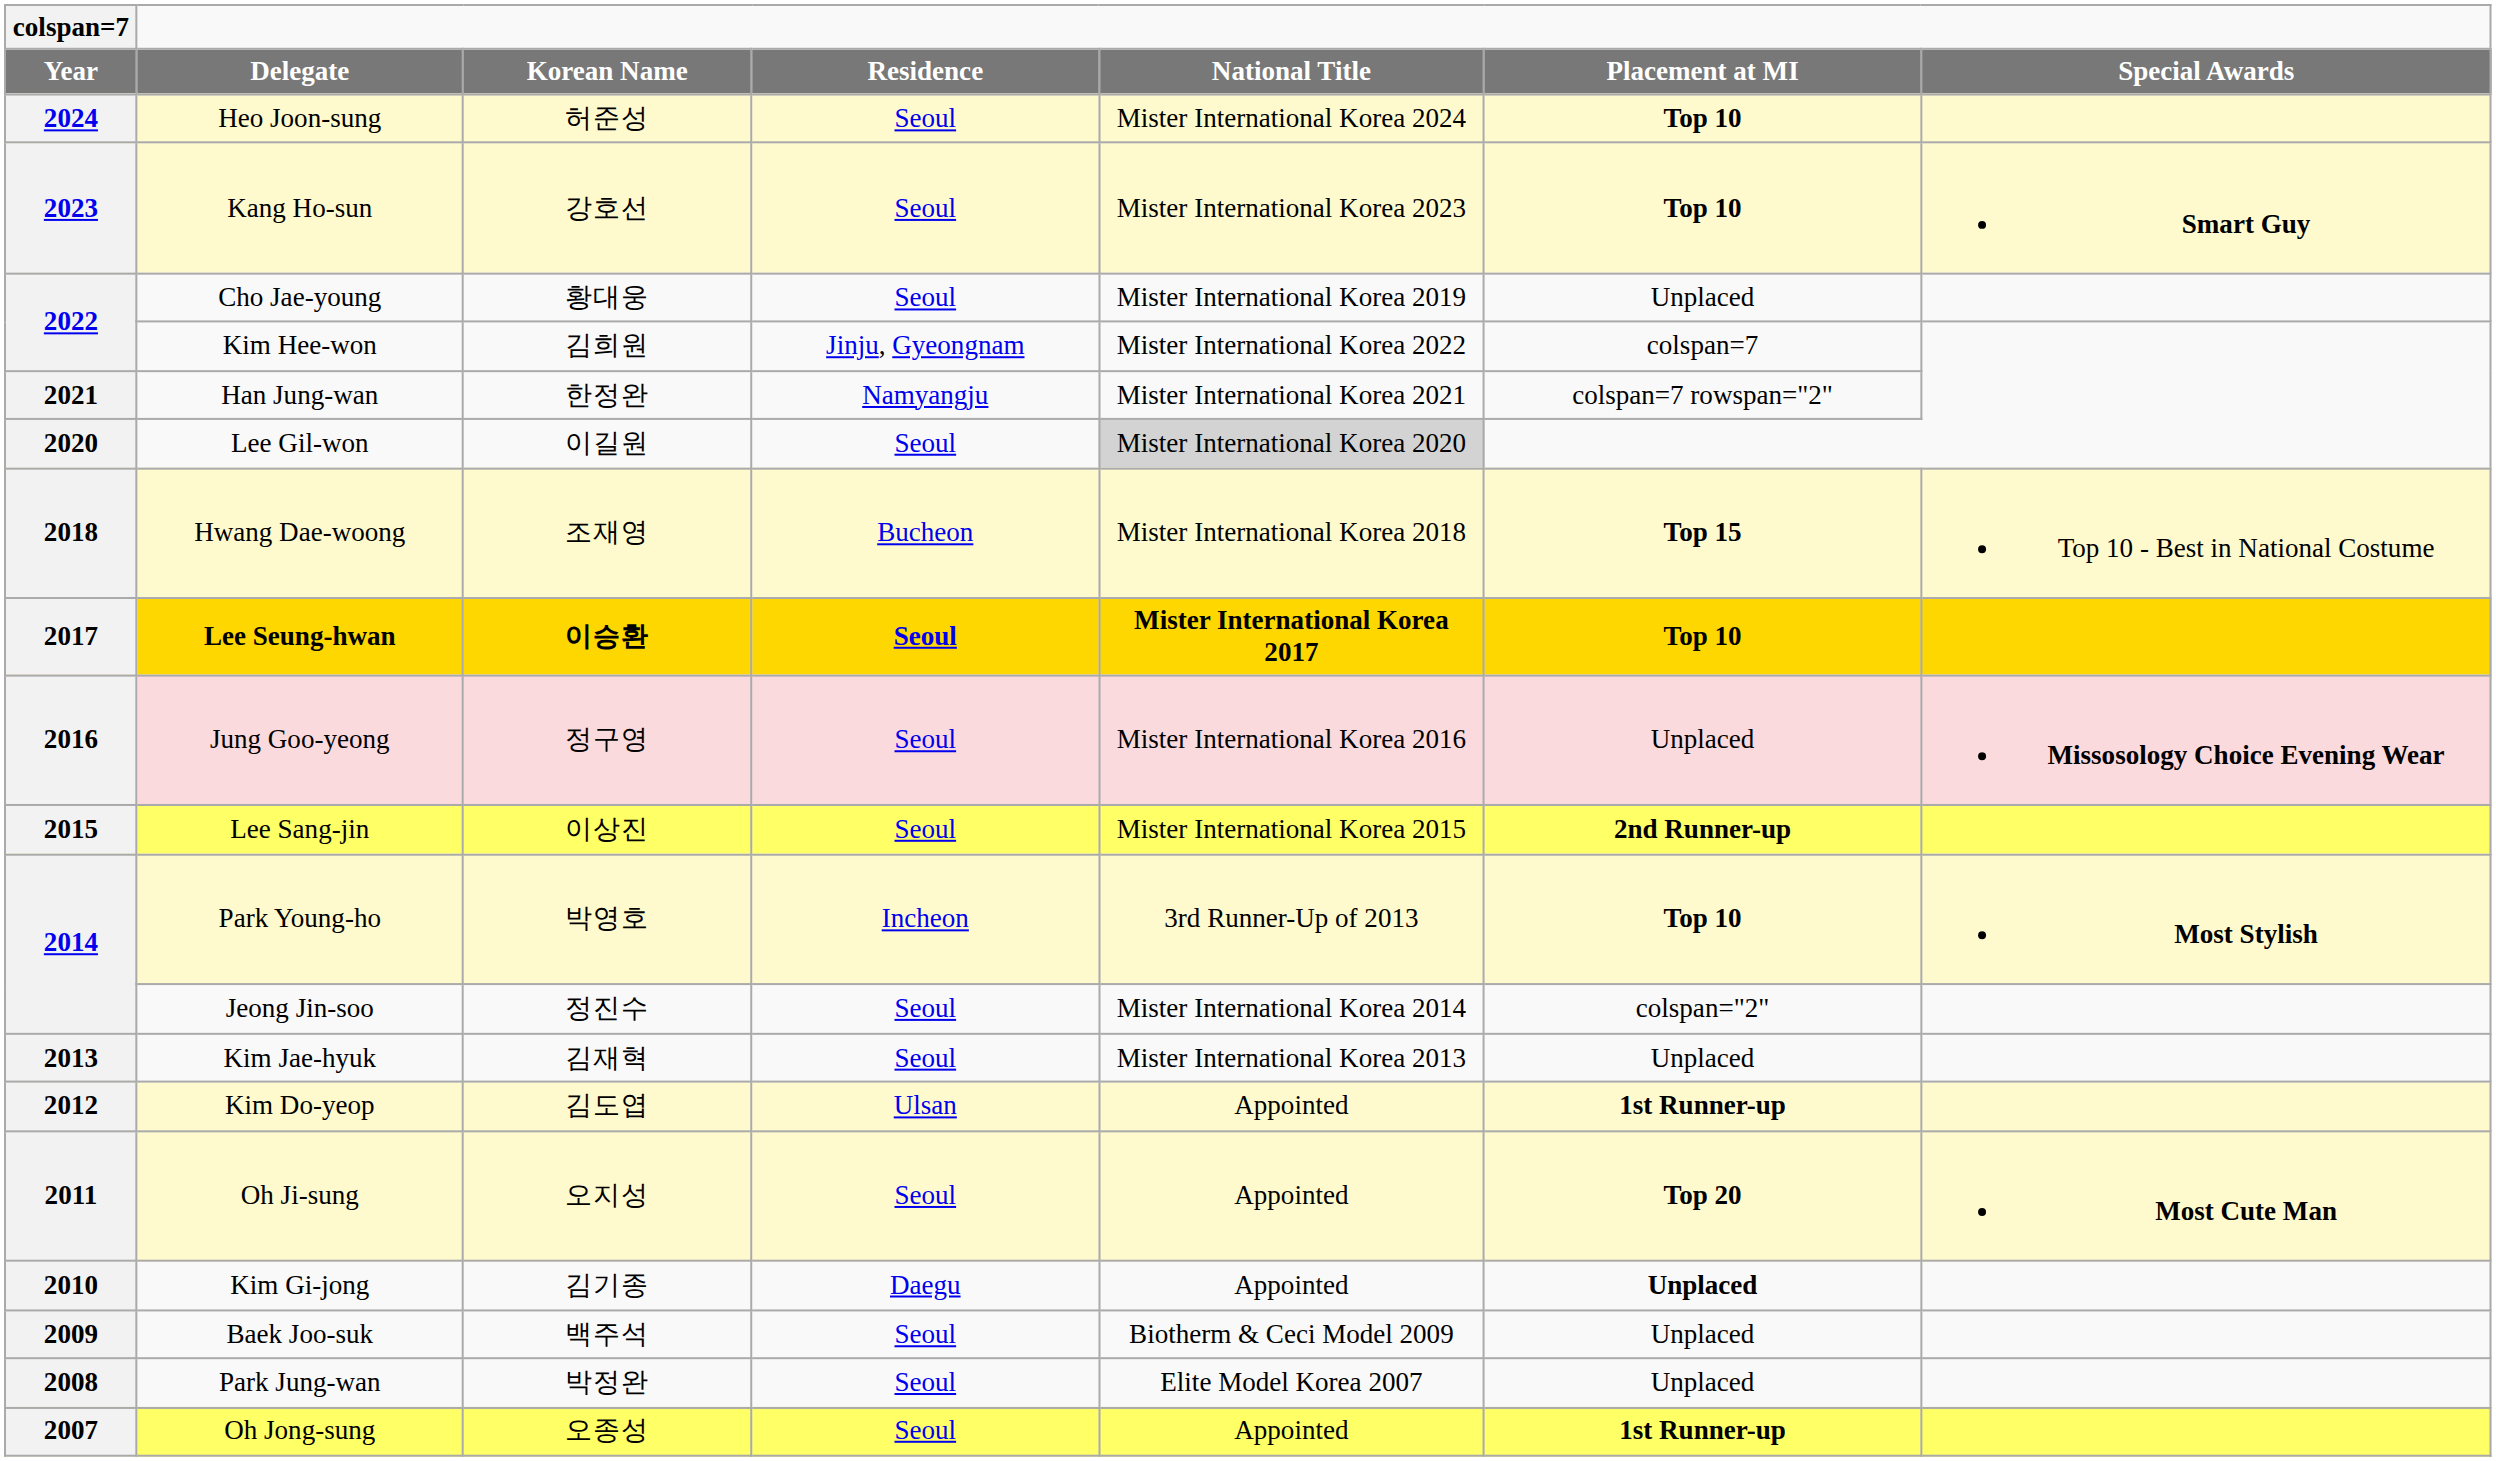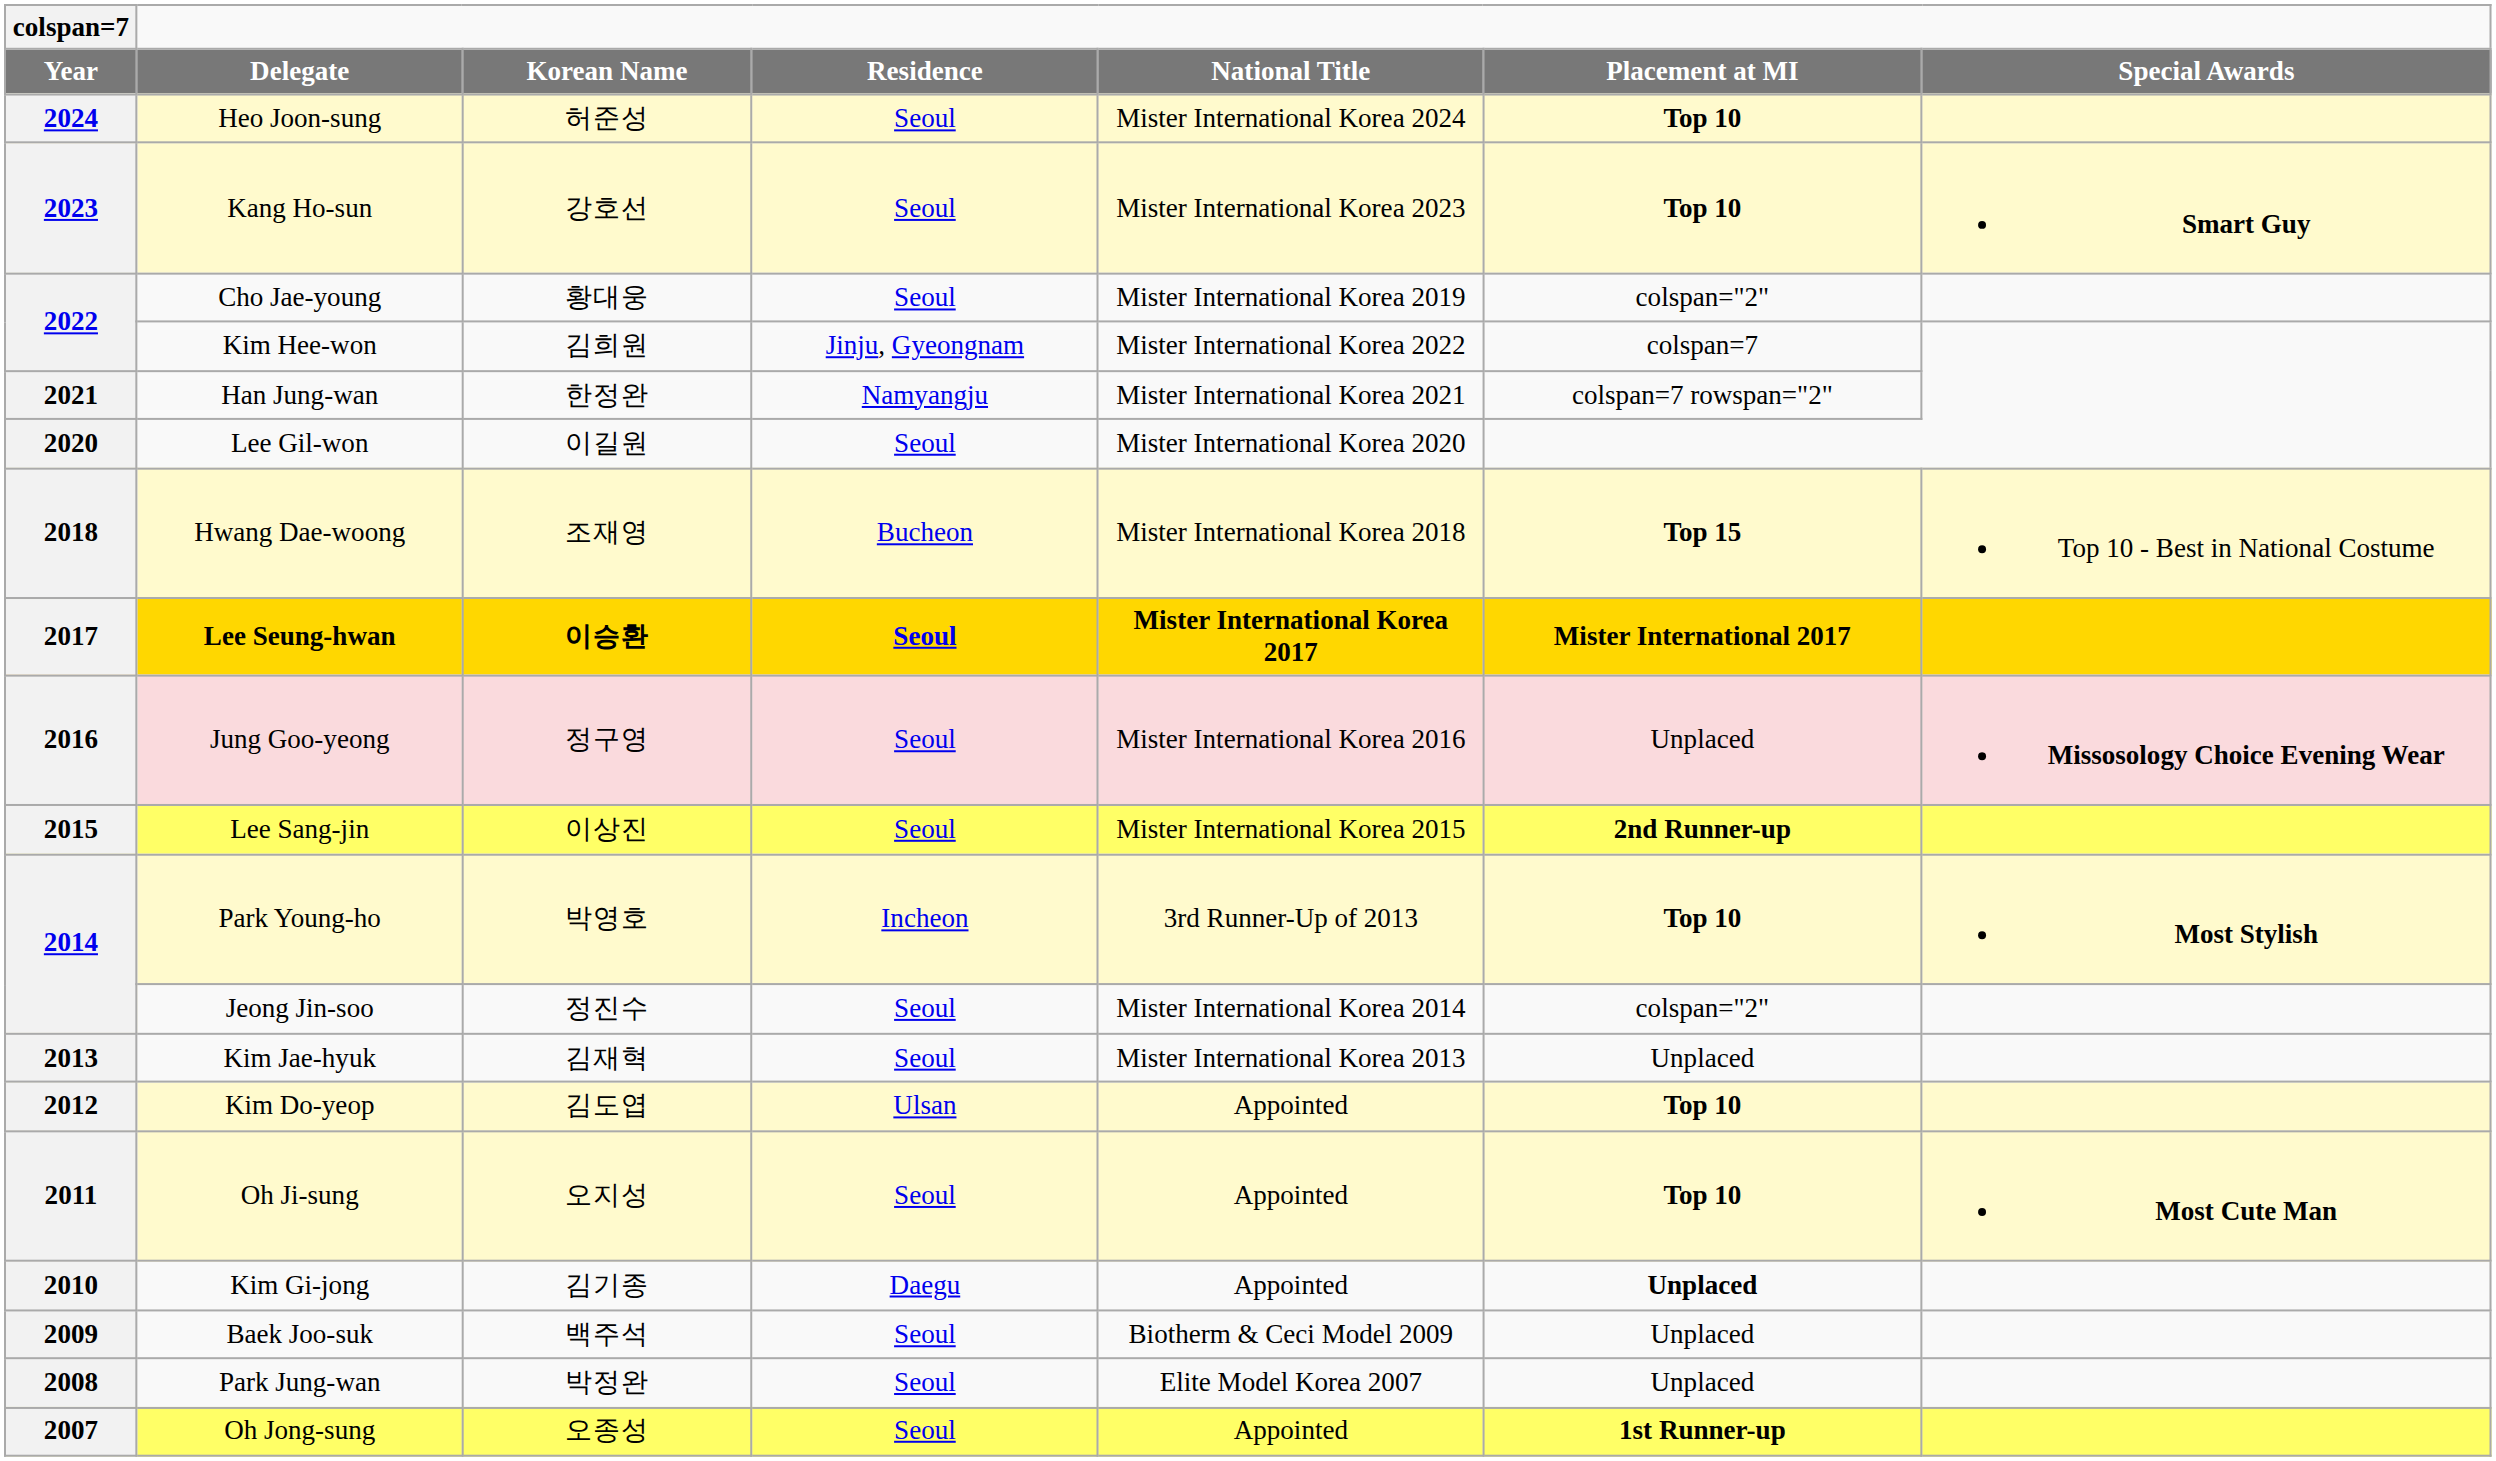(1703, 296) Unplaced -> (1702, 296) colspan="2"
(1291, 442) lightgrey background -> (1291, 442) no background
(1703, 635) Top 10 -> (1702, 635) Mister International 2017
(1703, 1105) 1st Runner-up -> (1702, 1105) Top 10
(1703, 1195) Top 20 -> (1702, 1195) Top 10
